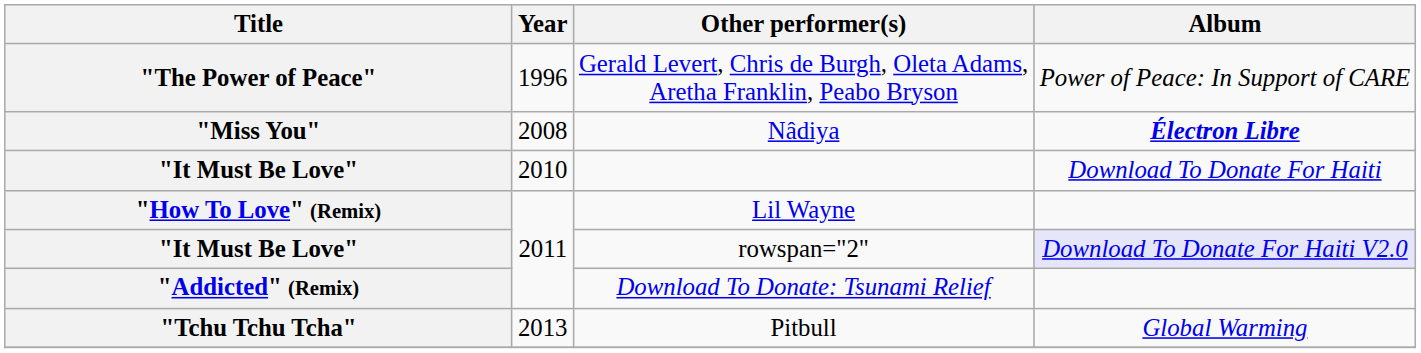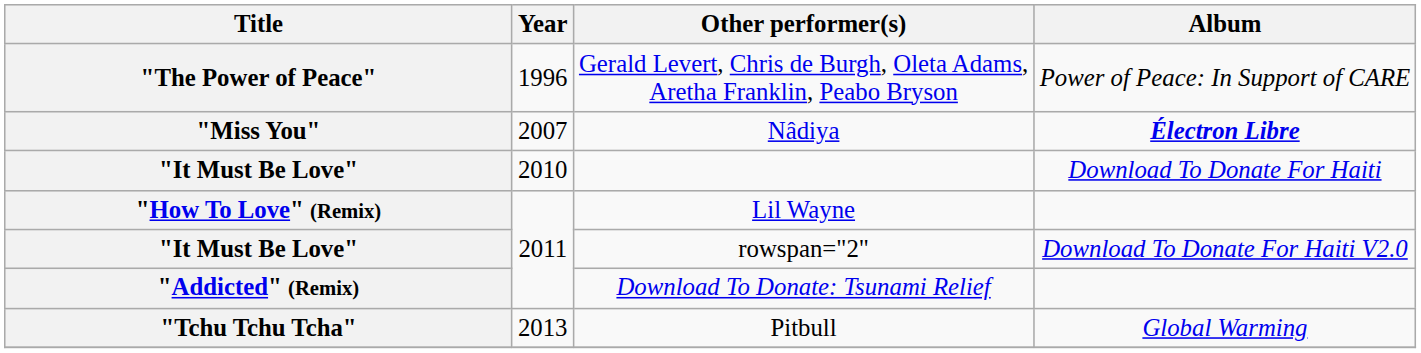(543, 130) 2008 -> (543, 130) 2007
(1225, 248) lavender background -> (1225, 248) no background
